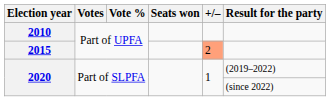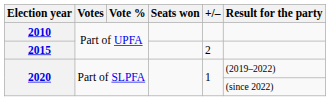(208, 50) lightsalmon background -> (208, 50) no background
